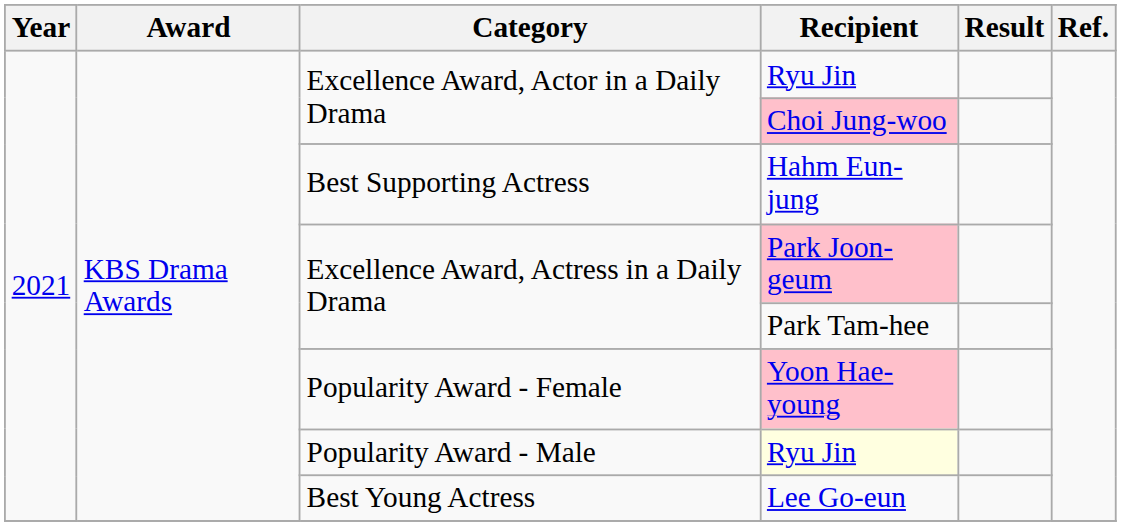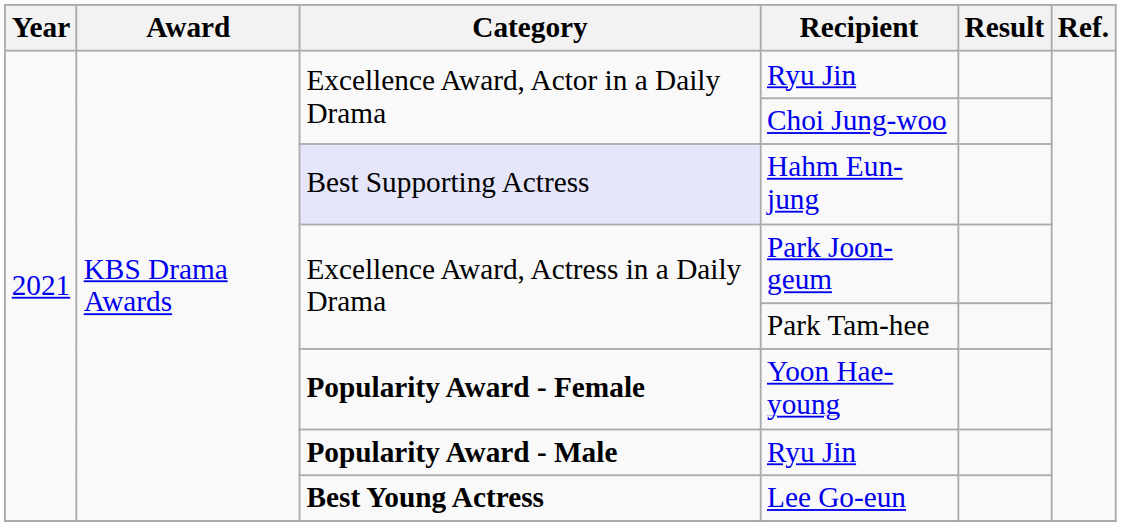(857, 120) pink background -> (857, 120) no background
(448, 183) no background -> (448, 183) lavender background
(830, 262) pink background -> (830, 262) no background
(464, 388) normal -> (476, 388) bold
(830, 388) pink background -> (830, 388) no background
(451, 451) normal -> (462, 451) bold
(811, 451) lightyellow background -> (812, 451) no background
(421, 498) normal -> (425, 498) bold
